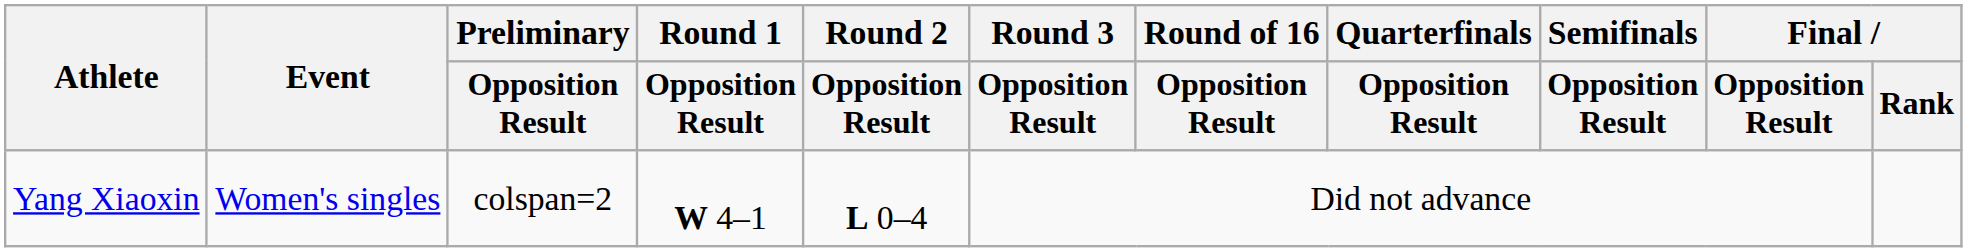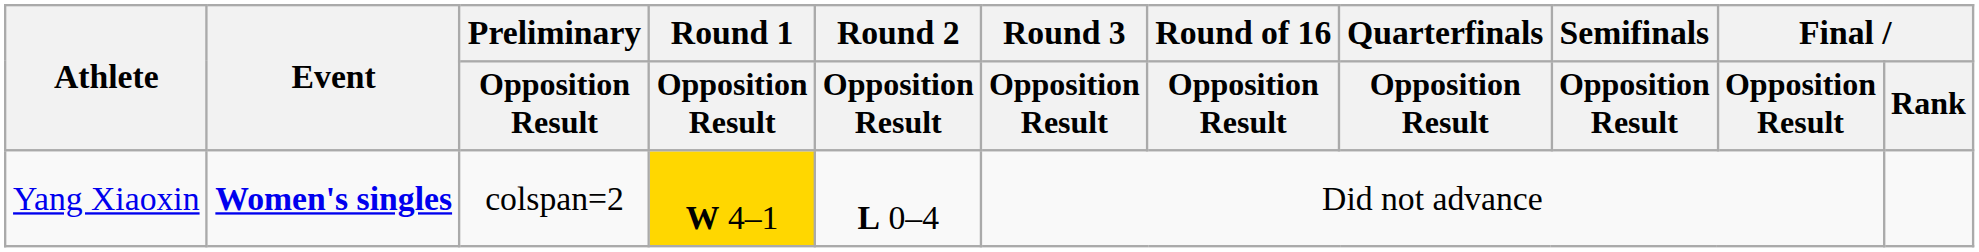(328, 198) normal -> (334, 198) bold
(720, 218) no background -> (732, 218) gold background
